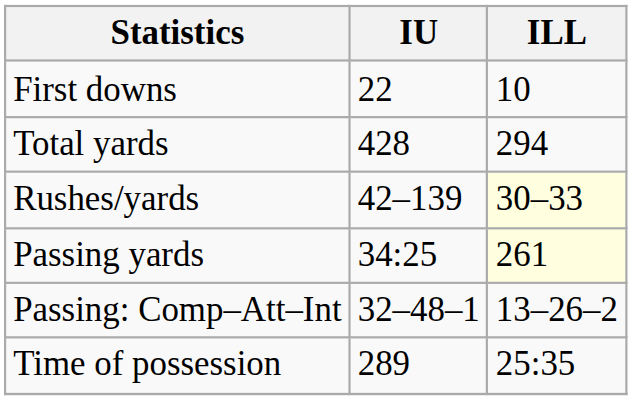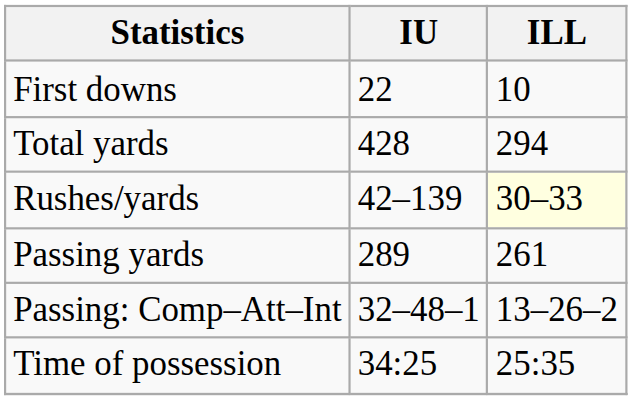(397, 254) 34:25 -> (384, 254) 289
(522, 254) lightyellow background -> (522, 254) no background
(384, 364) 289 -> (397, 364) 34:25
